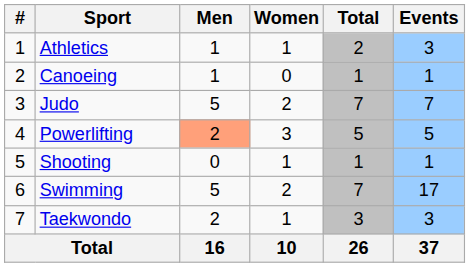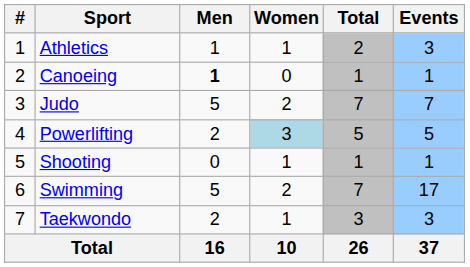(215, 76) normal -> (215, 76) bold
(215, 133) lightsalmon background -> (215, 133) no background
(287, 133) no background -> (287, 133) lightblue background
